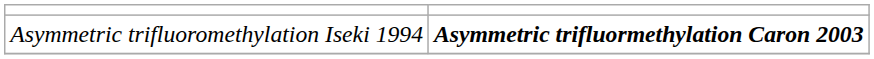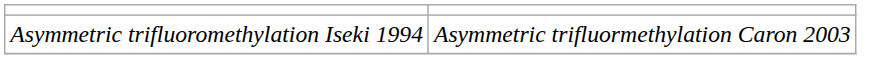(649, 34) bold -> (642, 34) normal
